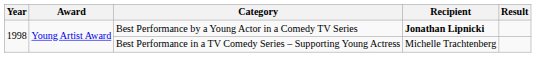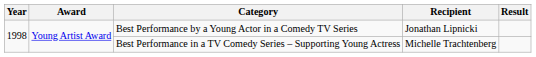(445, 28) bold -> (441, 28) normal
